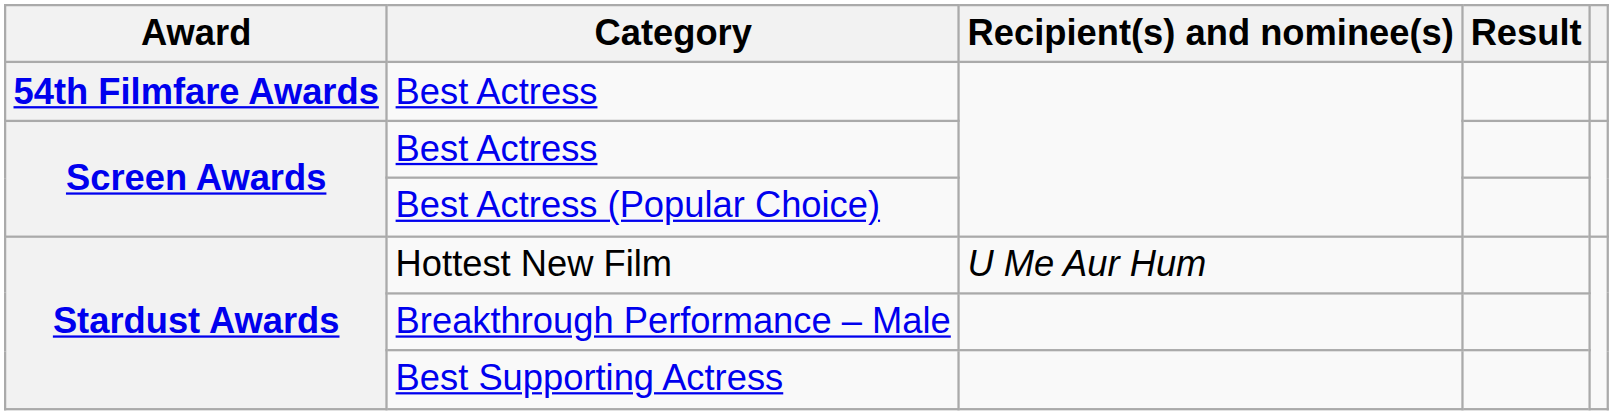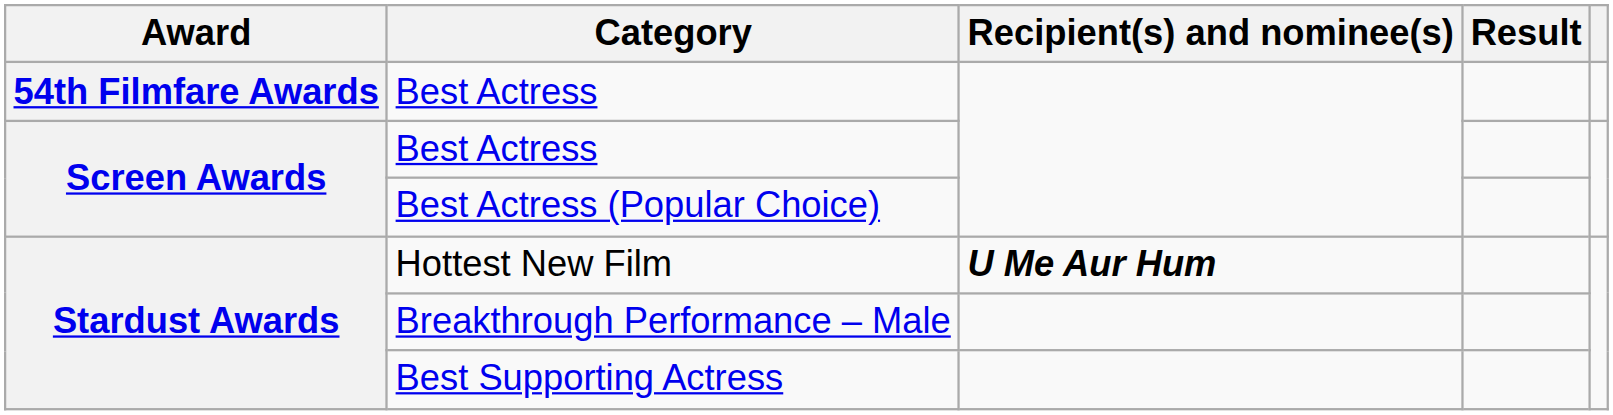(1087, 263) normal -> (1092, 263) bold
